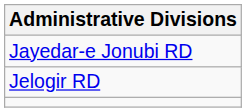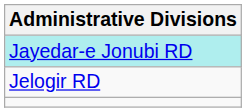(101, 50) no background -> (101, 50) paleturquoise background
